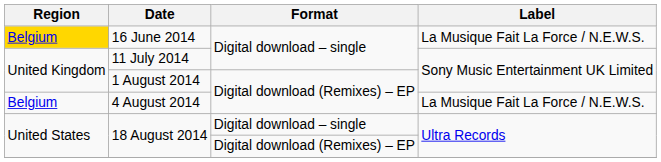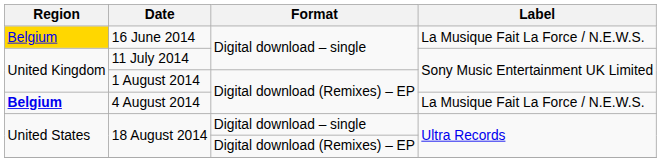(32, 102) normal -> (35, 102) bold
